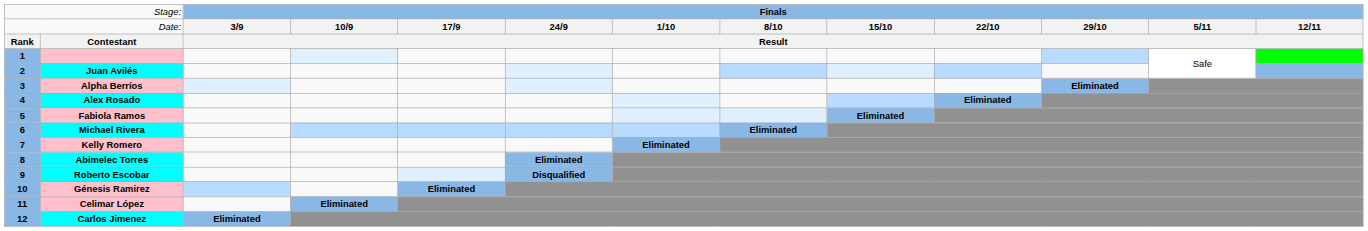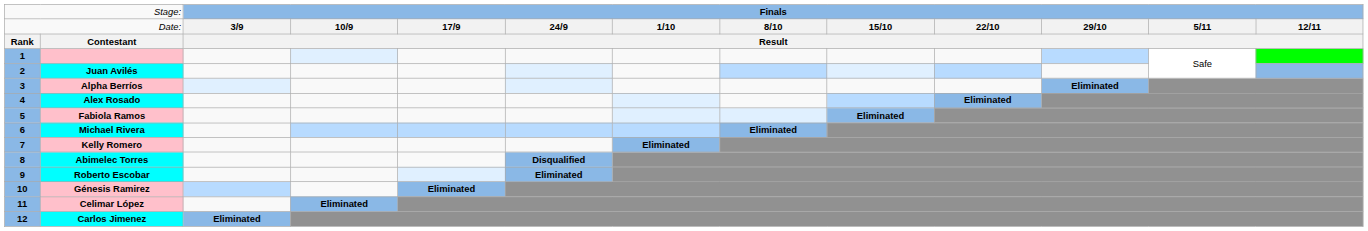(559, 159) Eliminated -> (559, 159) Disqualified
(559, 174) Disqualified -> (559, 174) Eliminated
